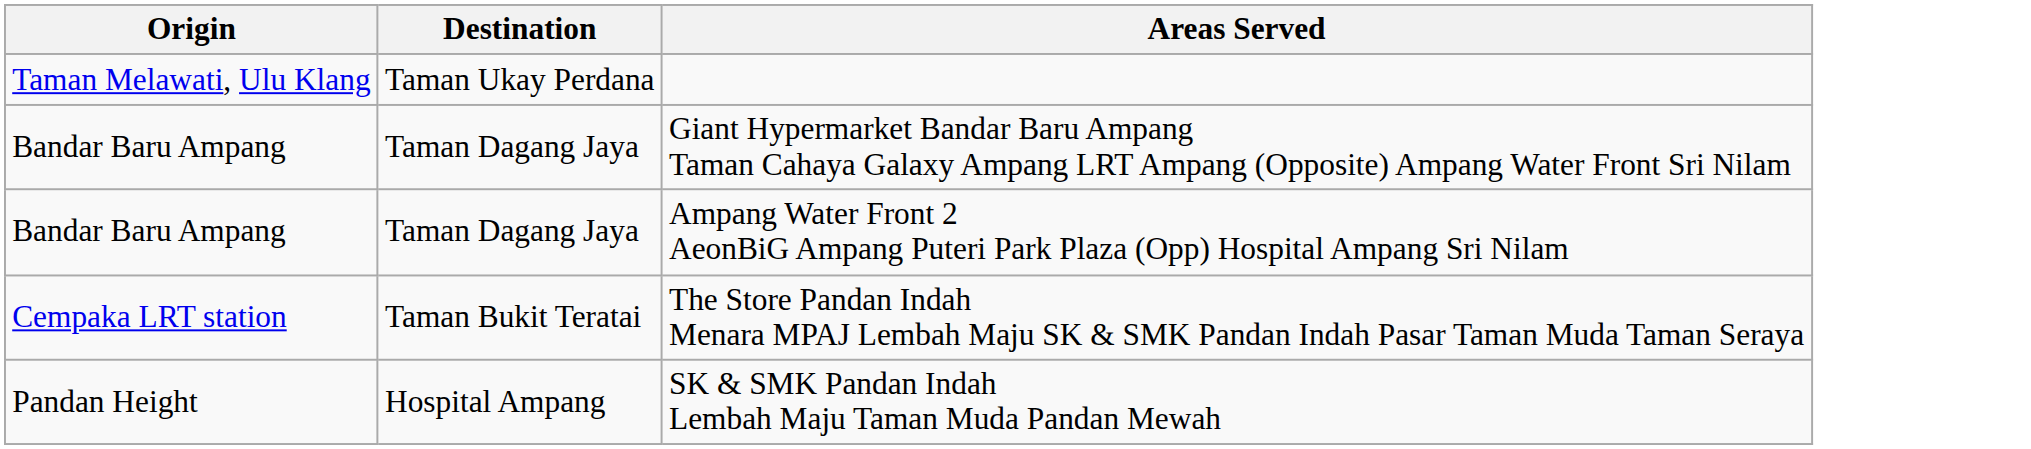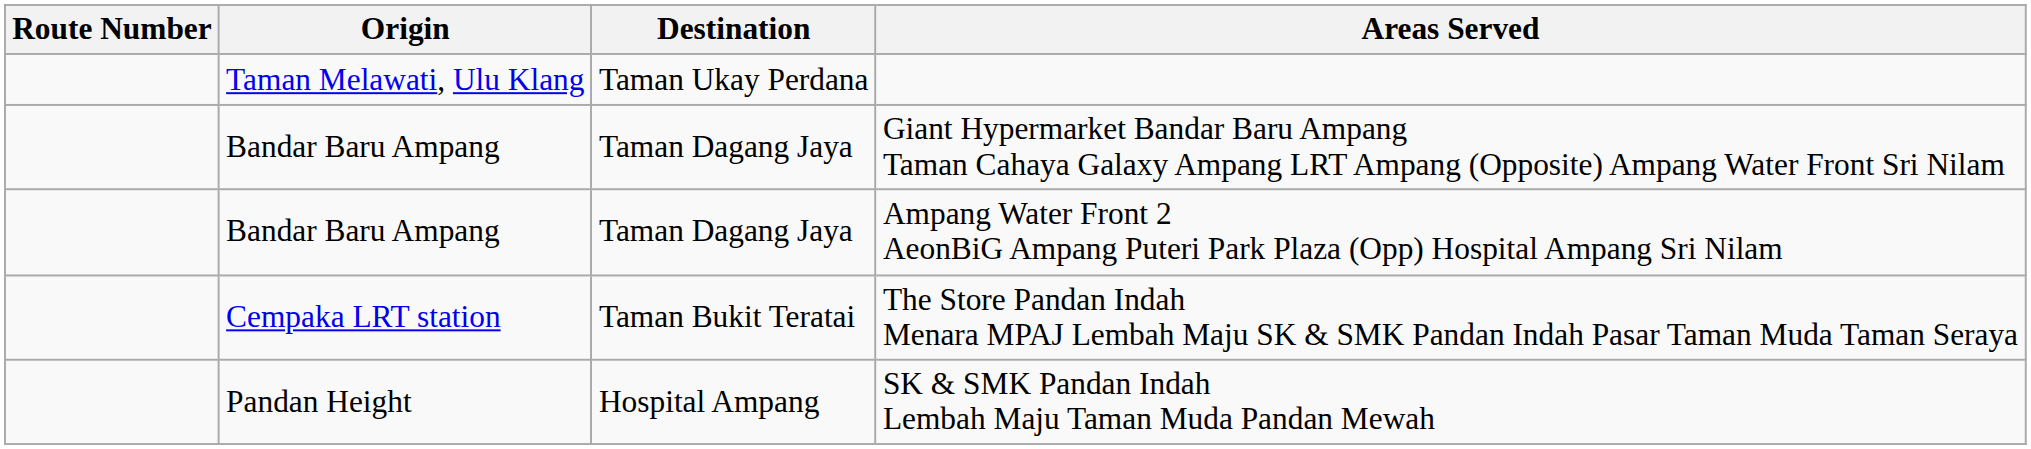+ column: (112, 29)
